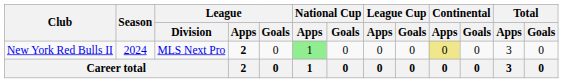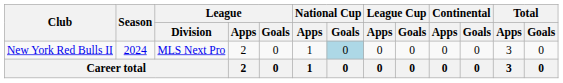(243, 50) bold -> (243, 50) normal
(310, 50) lightgreen background -> (310, 50) no background
(345, 50) no background -> (345, 50) lightblue background
(445, 50) khaki background -> (445, 50) no background
